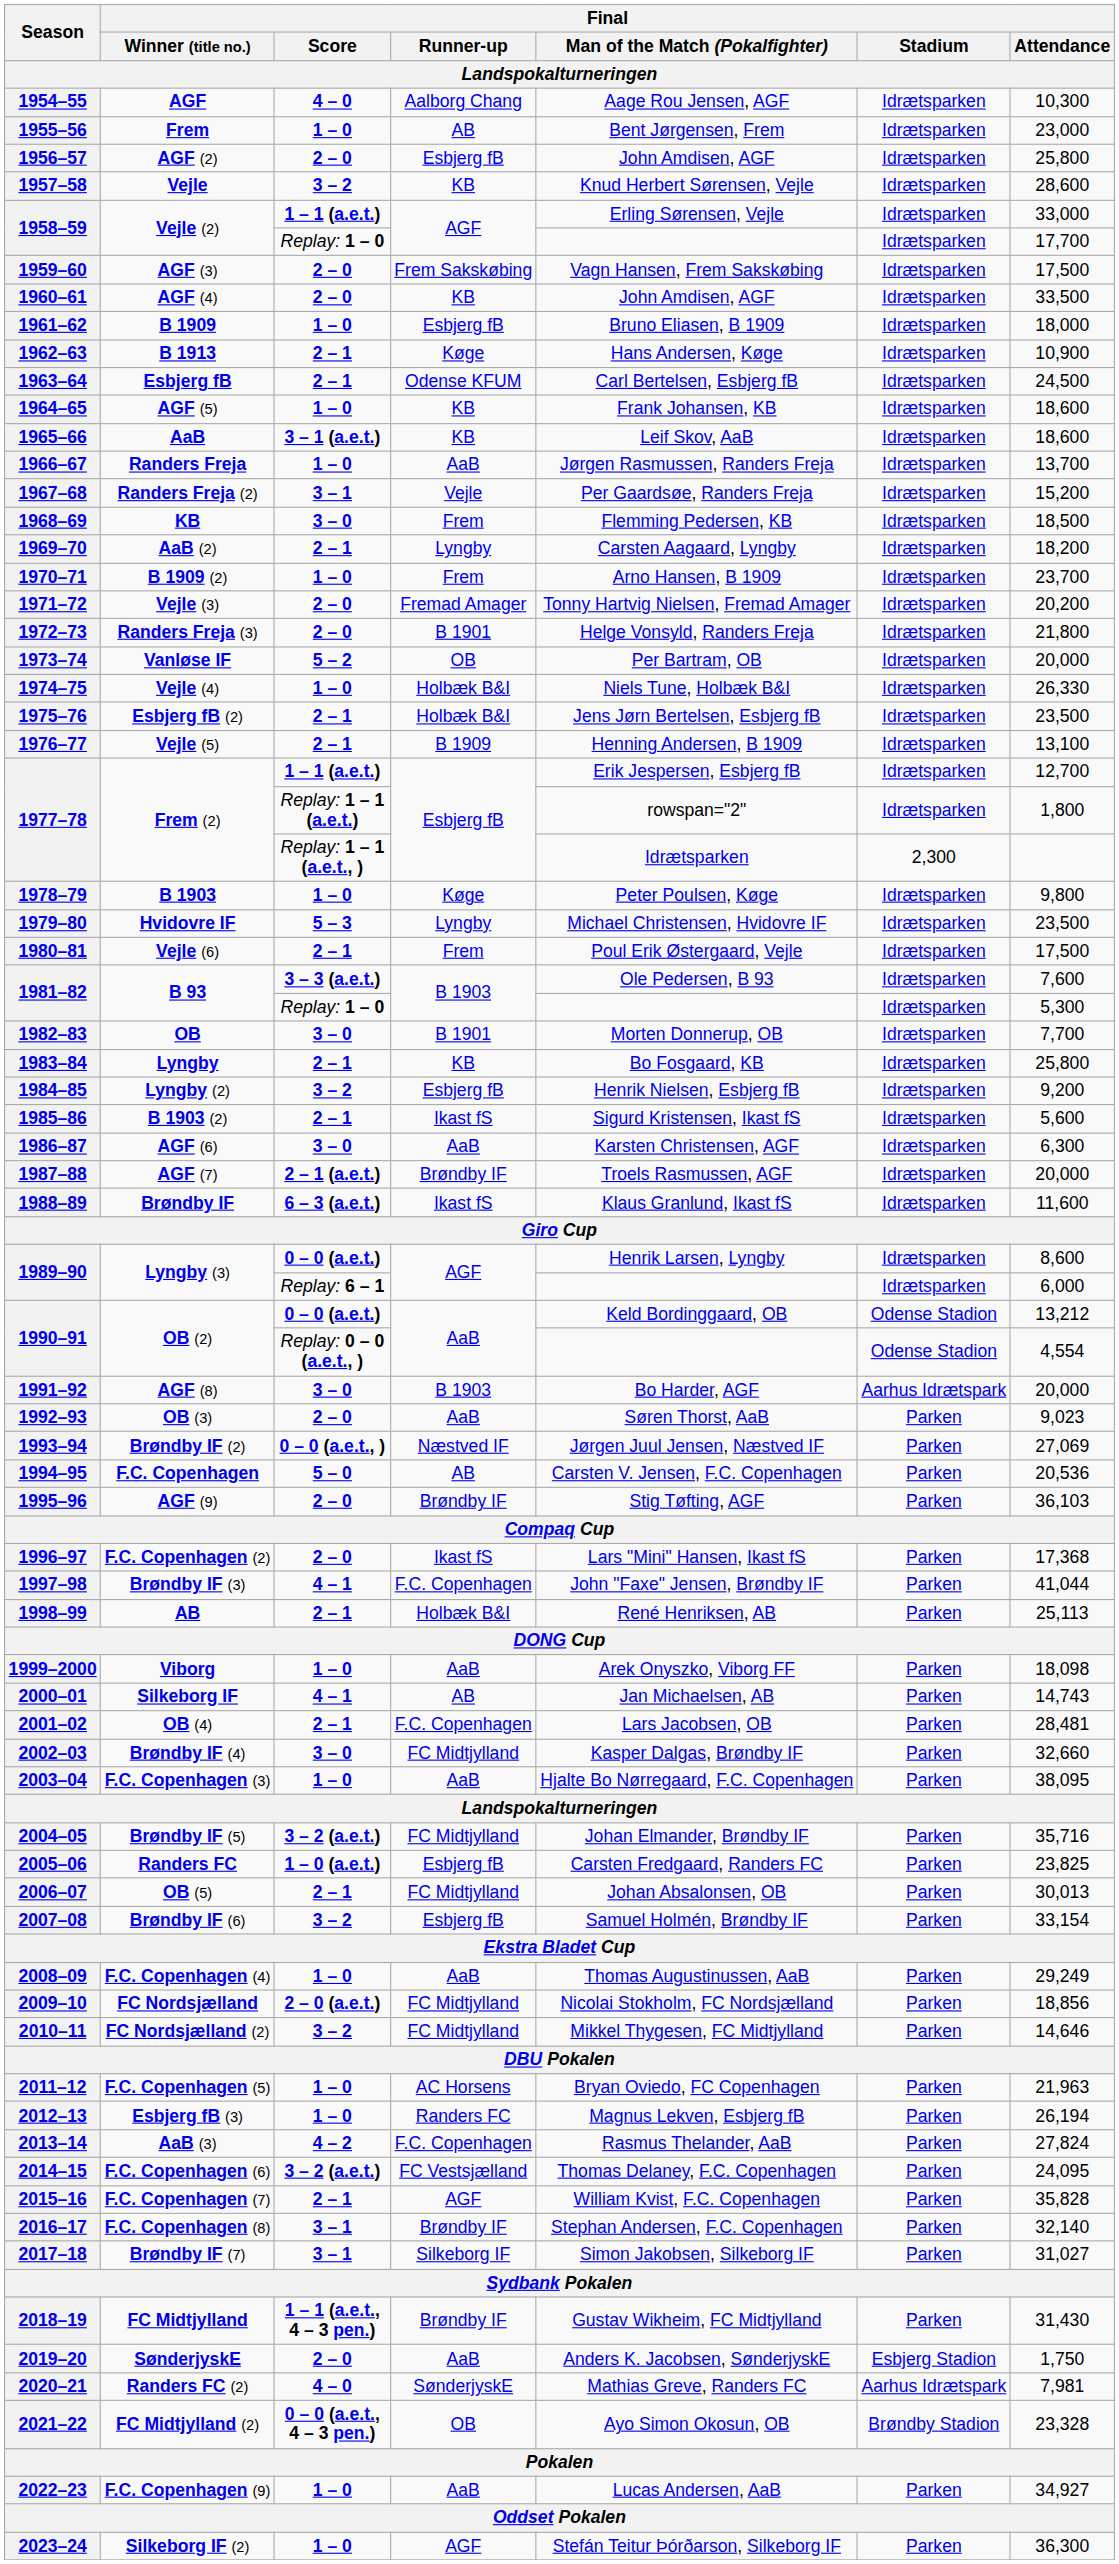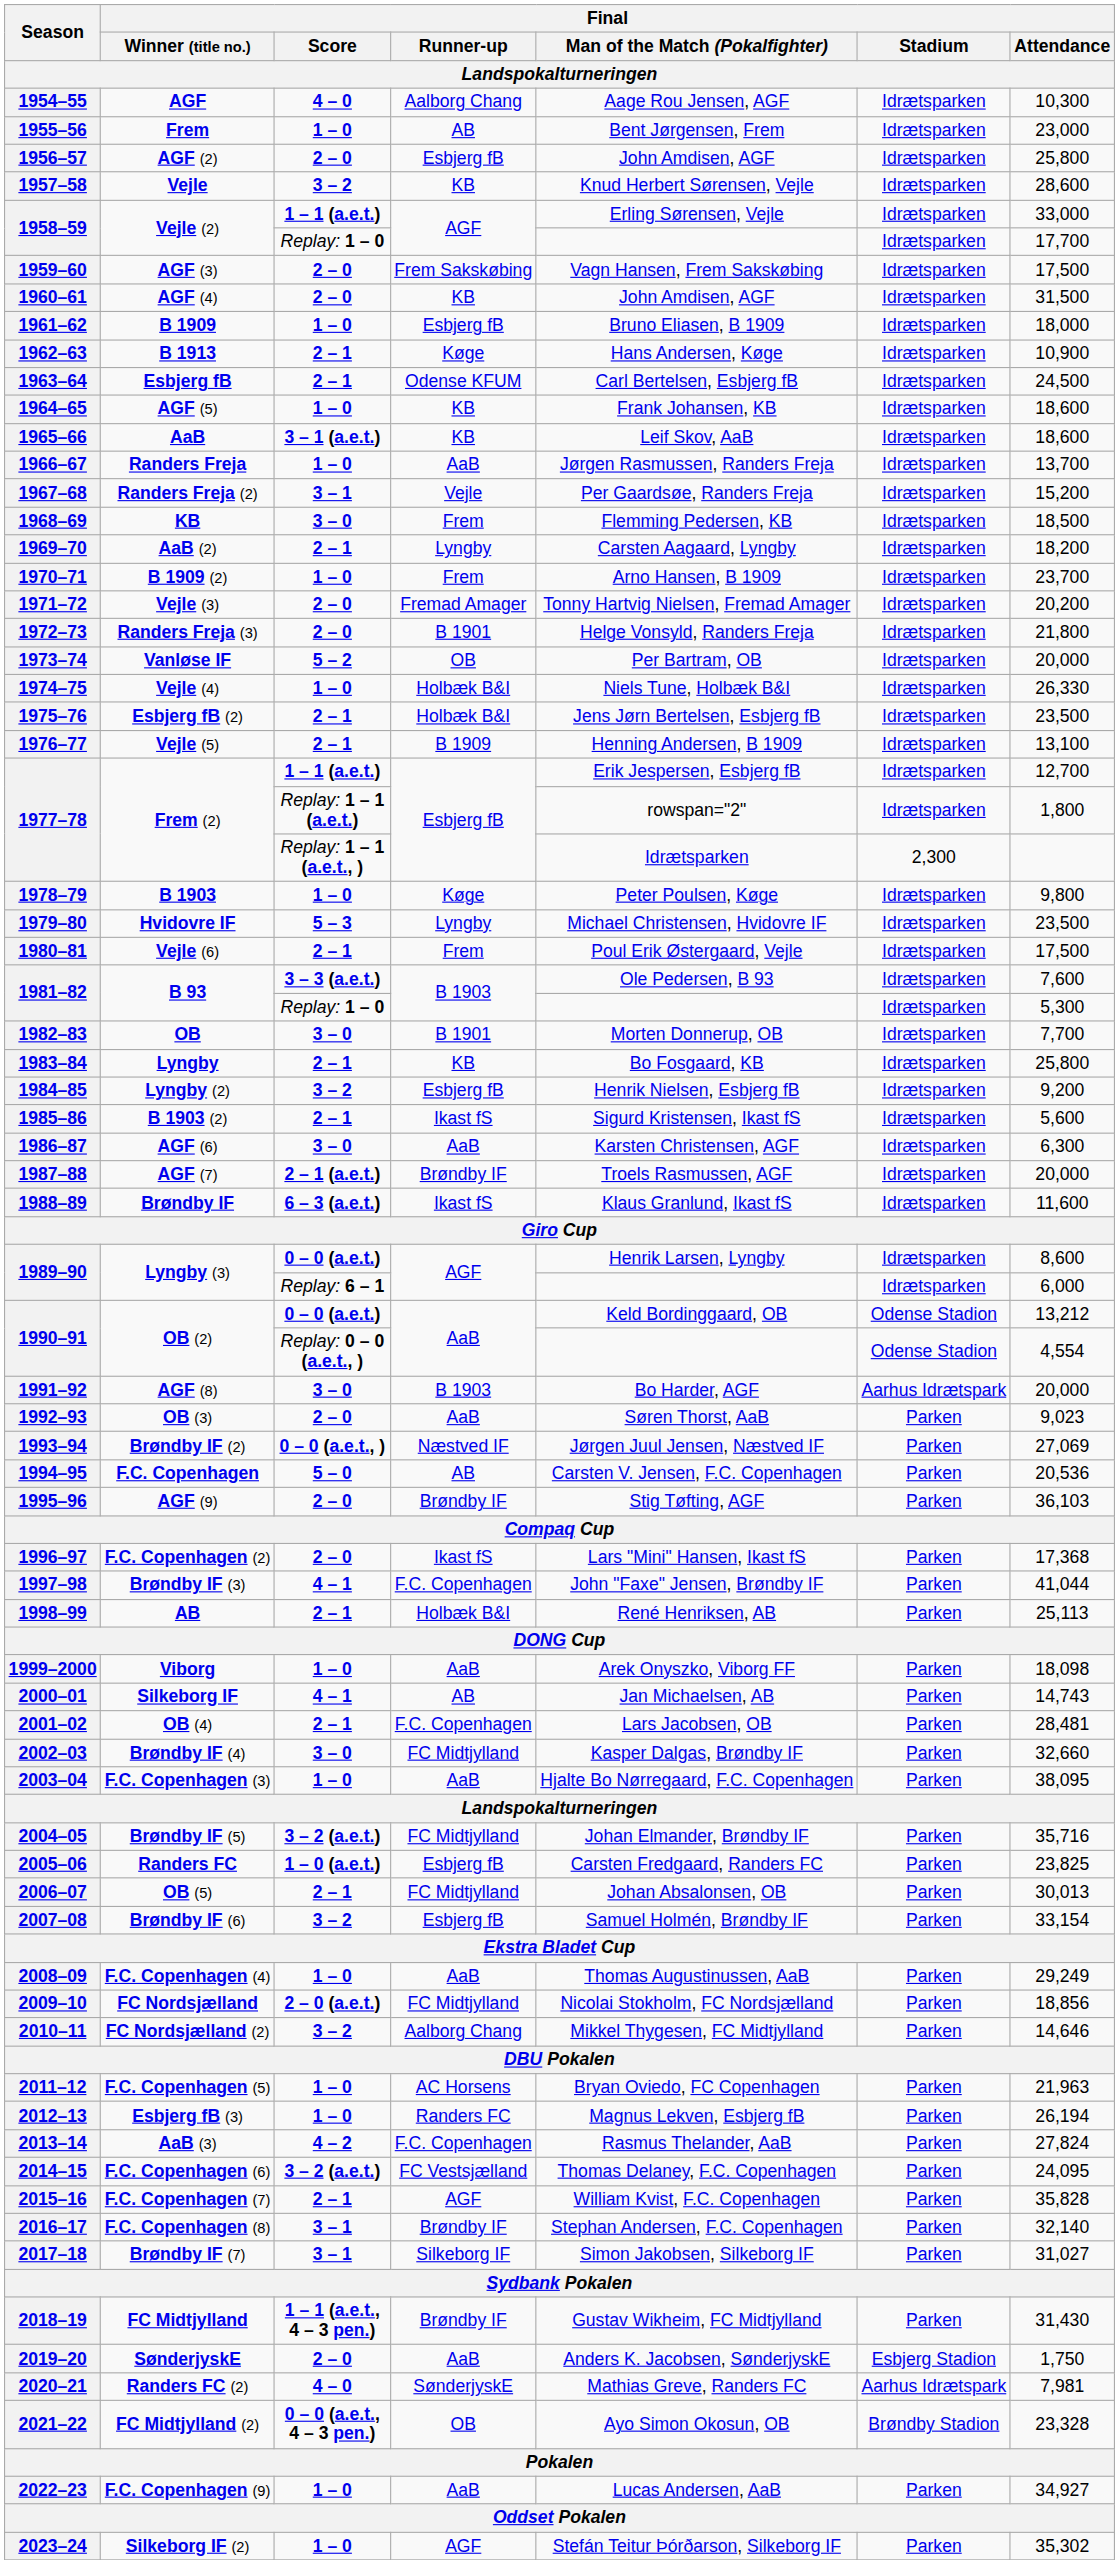(1062, 297) 33,500 -> (1062, 297) 31,500
(463, 2031) FC Midtjylland -> (463, 2031) Aalborg Chang
(1062, 2545) 36,300 -> (1062, 2545) 35,302
